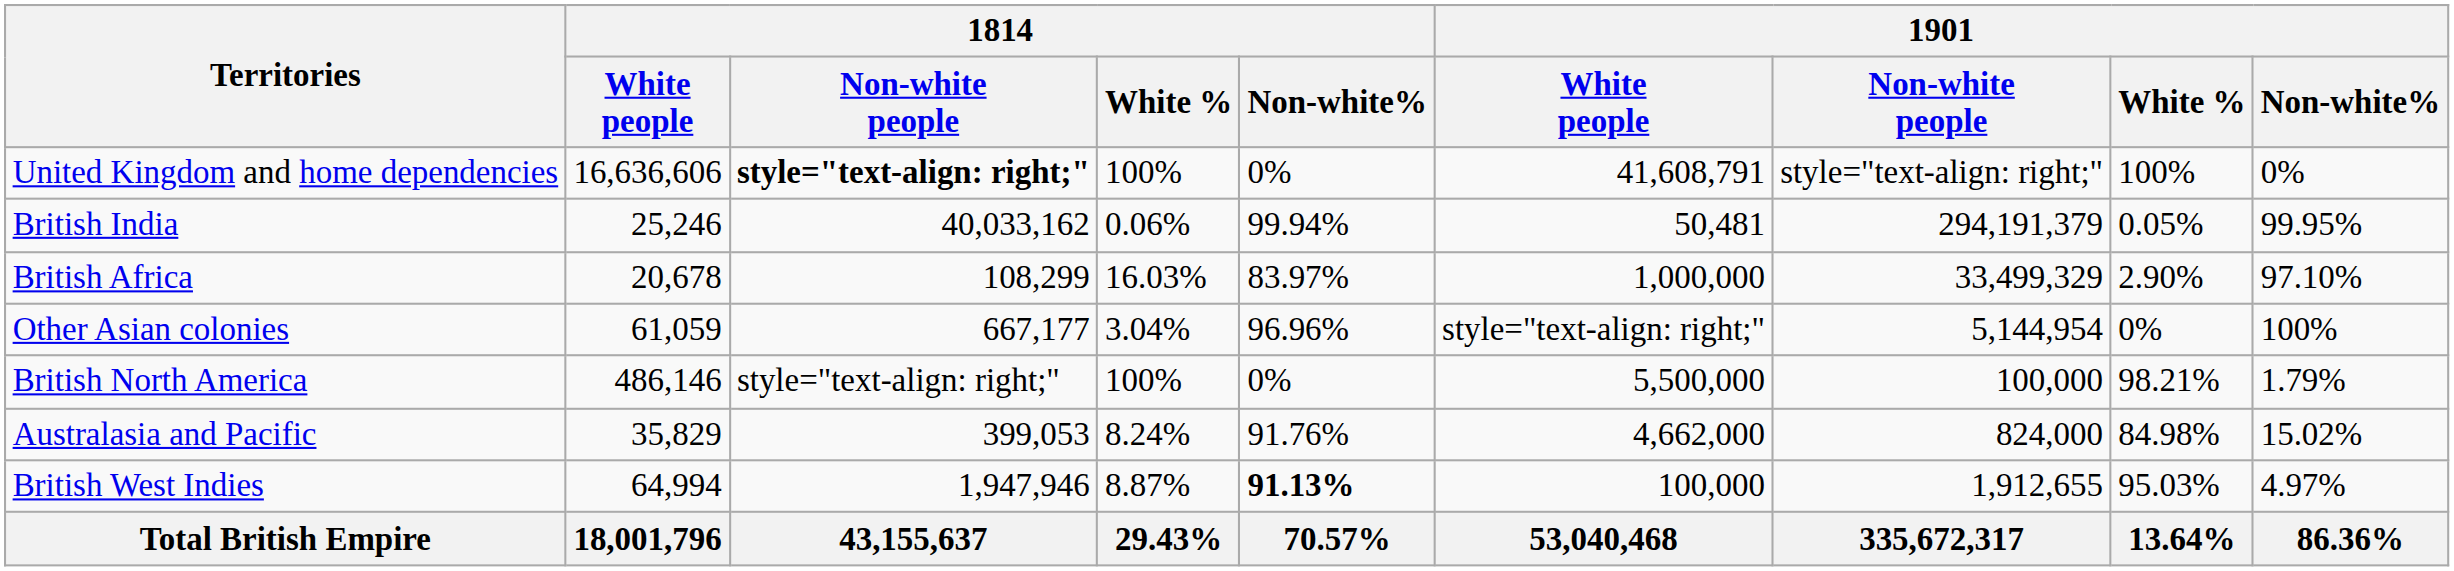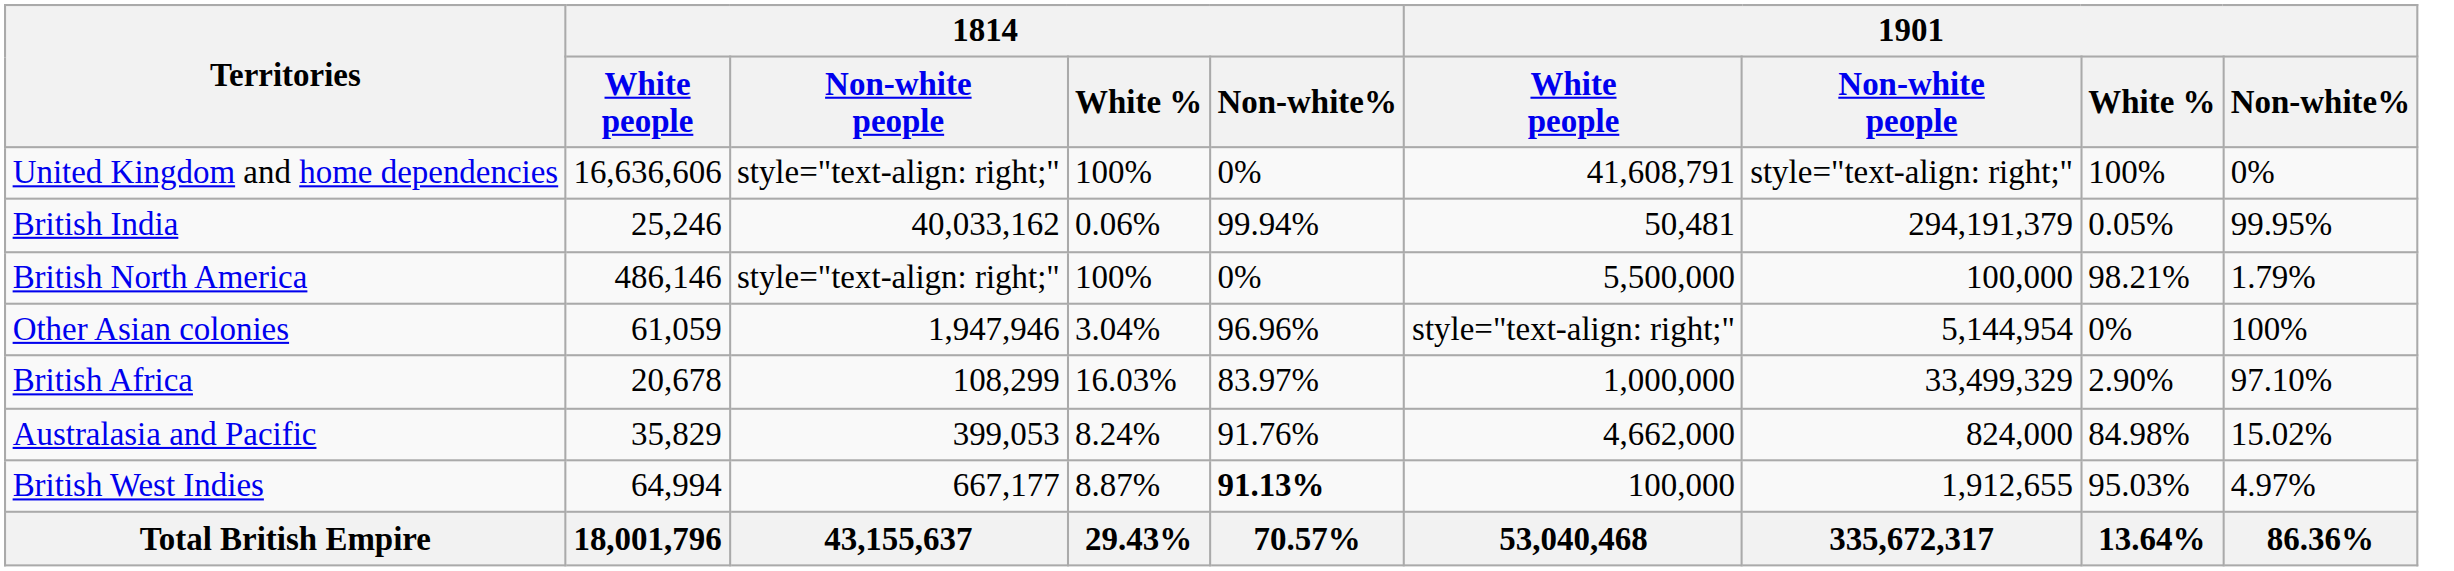(913, 172) bold -> (898, 172) normal
rows swapped: (103, 276) <-> (160, 381)
(1036, 329) 667,177 -> (994, 329) 1,947,946
(1024, 485) 1,947,946 -> (1006, 485) 667,177
